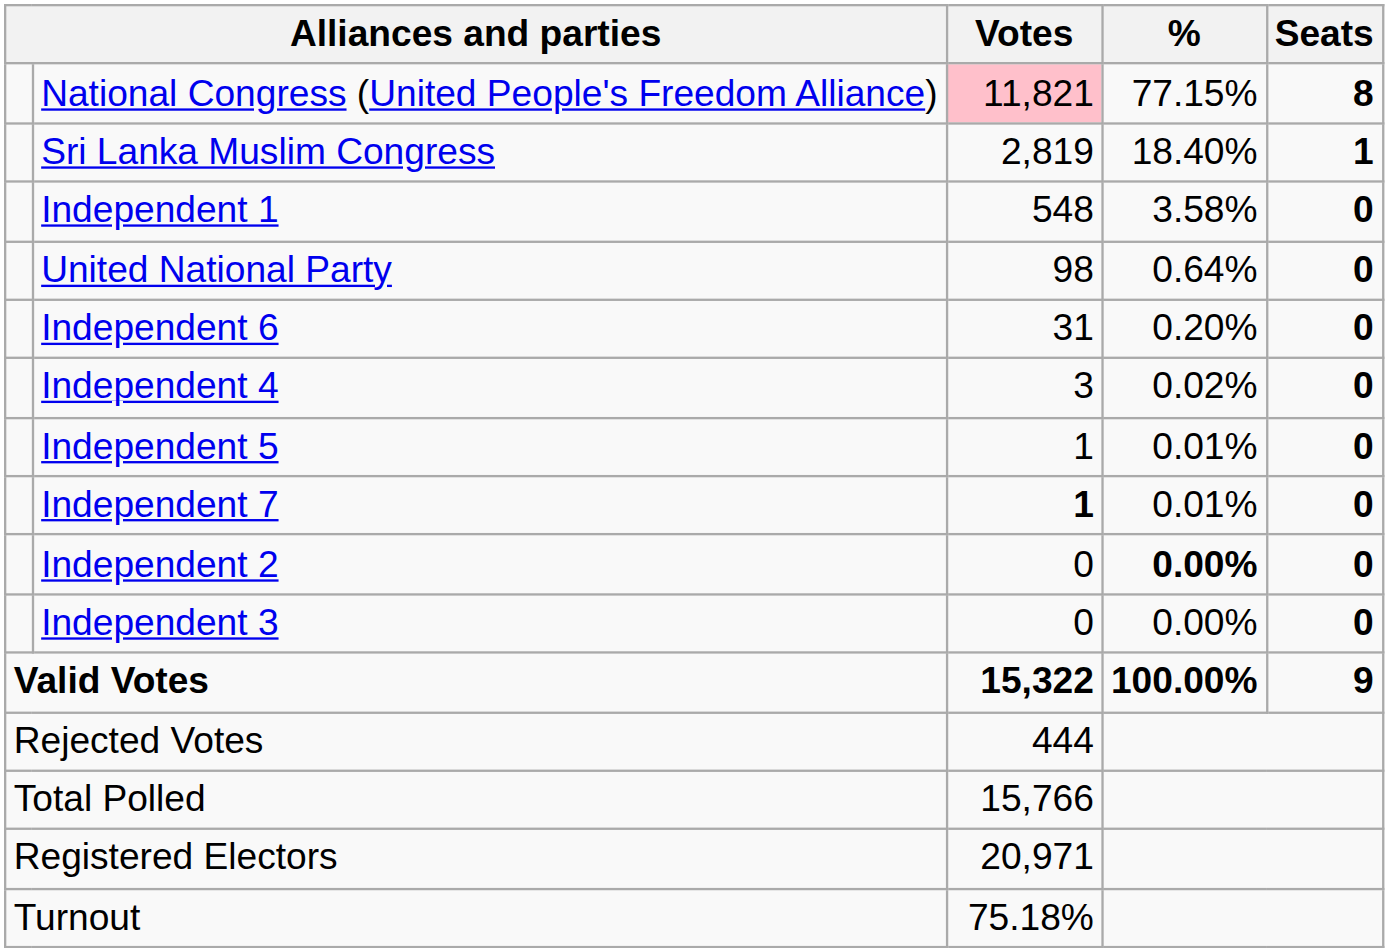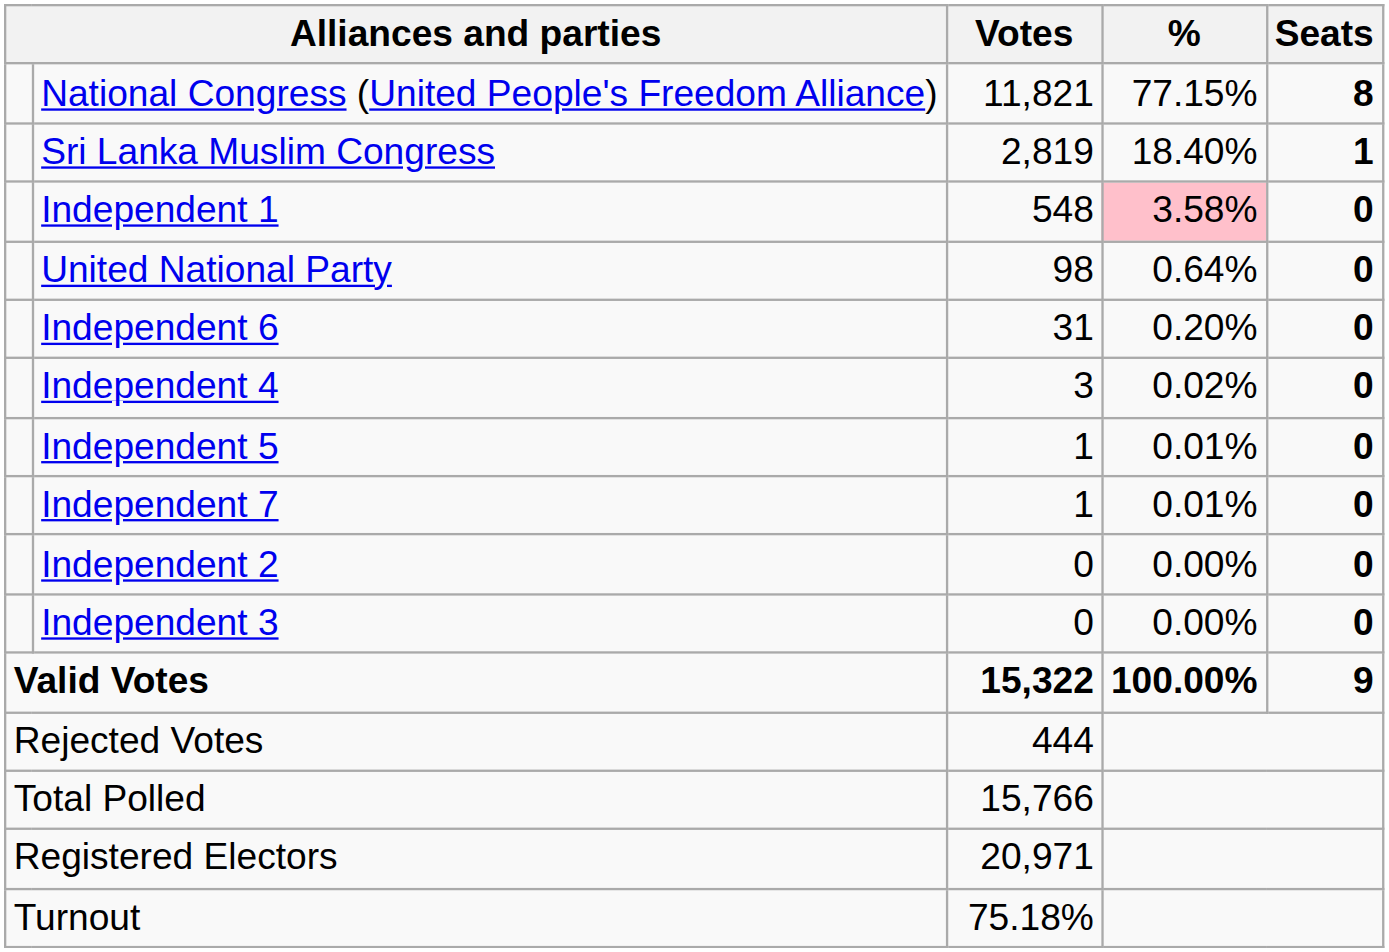(1038, 92) pink background -> (1038, 92) no background
(1205, 210) no background -> (1205, 210) pink background
(1084, 504) bold -> (1084, 504) normal
(1205, 563) bold -> (1205, 563) normal
